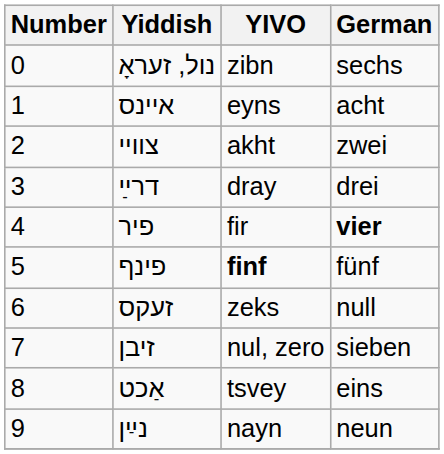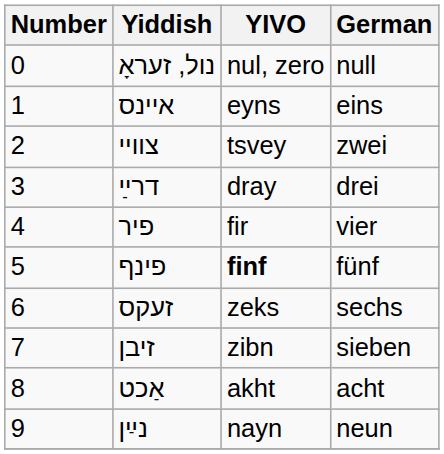(250, 65) zibn -> (276, 65) nul, zero
(369, 65) sechs -> (356, 65) null
(360, 105) acht -> (360, 105) eins
(251, 146) akht -> (257, 146) tsvey
(359, 226) bold -> (357, 226) normal
(356, 307) null -> (369, 307) sechs
(276, 347) nul, zero -> (250, 347) zibn
(257, 388) tsvey -> (251, 388) akht
(360, 388) eins -> (360, 388) acht
